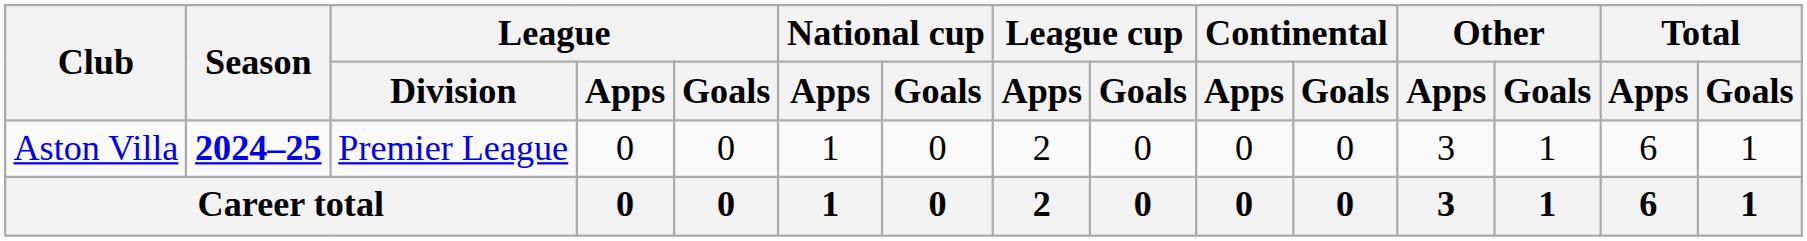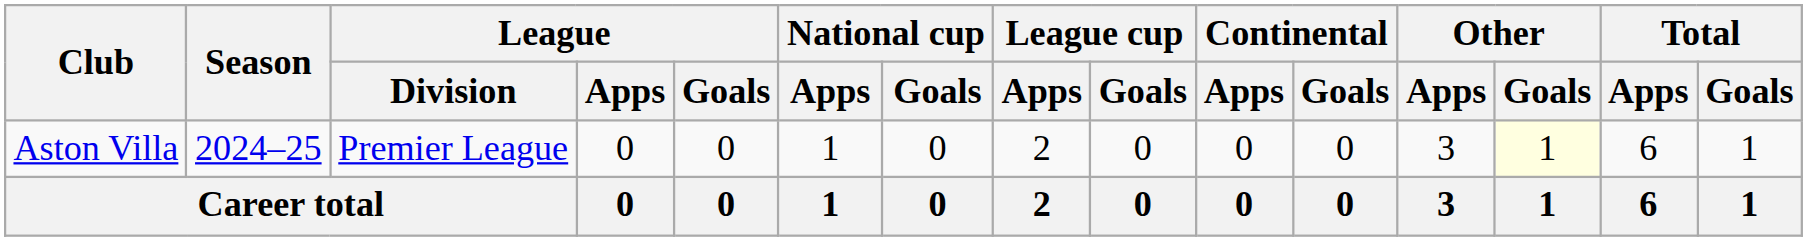(258, 147) bold -> (258, 147) normal
(1547, 147) no background -> (1547, 147) lightyellow background
